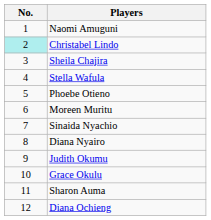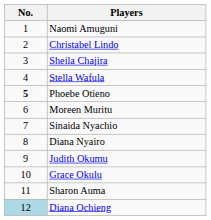(26, 45) paleturquoise background -> (26, 45) no background
(26, 93) normal -> (26, 93) bold
(26, 207) no background -> (26, 207) lightblue background
